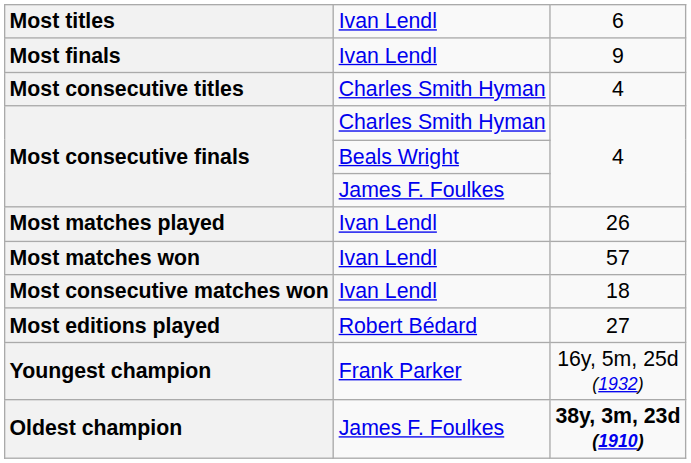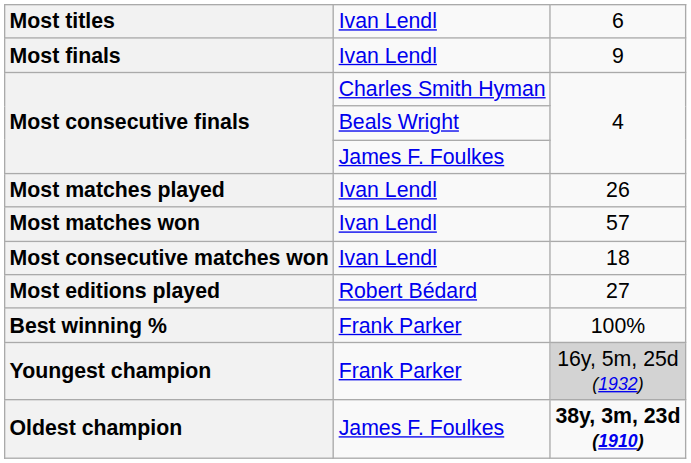- row: (127, 88)
+ row: (88, 325)
(618, 370) no background -> (618, 370) lightgrey background
